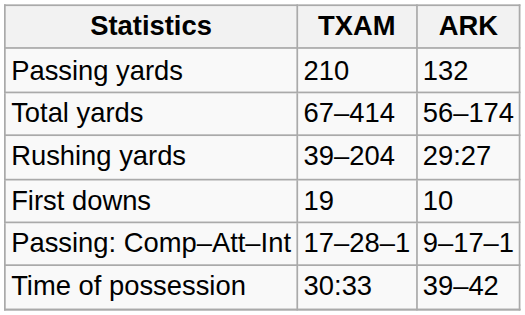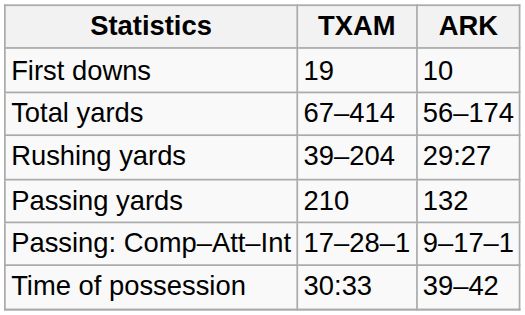rows swapped: (81, 200) <-> (97, 69)
